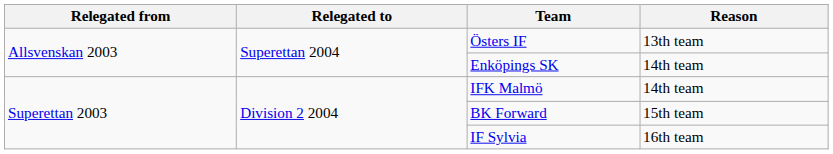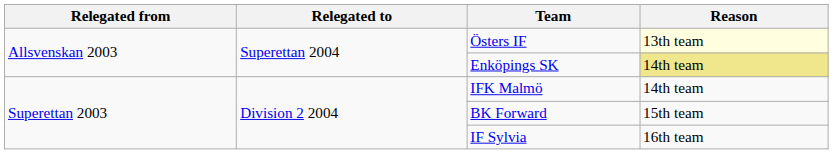(673, 40) no background -> (673, 40) lightyellow background
(673, 64) no background -> (673, 64) khaki background
